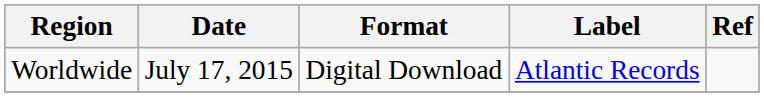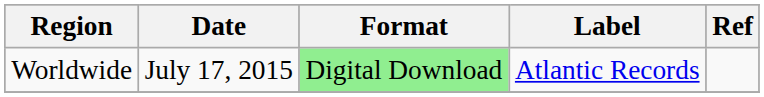(404, 69) no background -> (404, 69) lightgreen background
